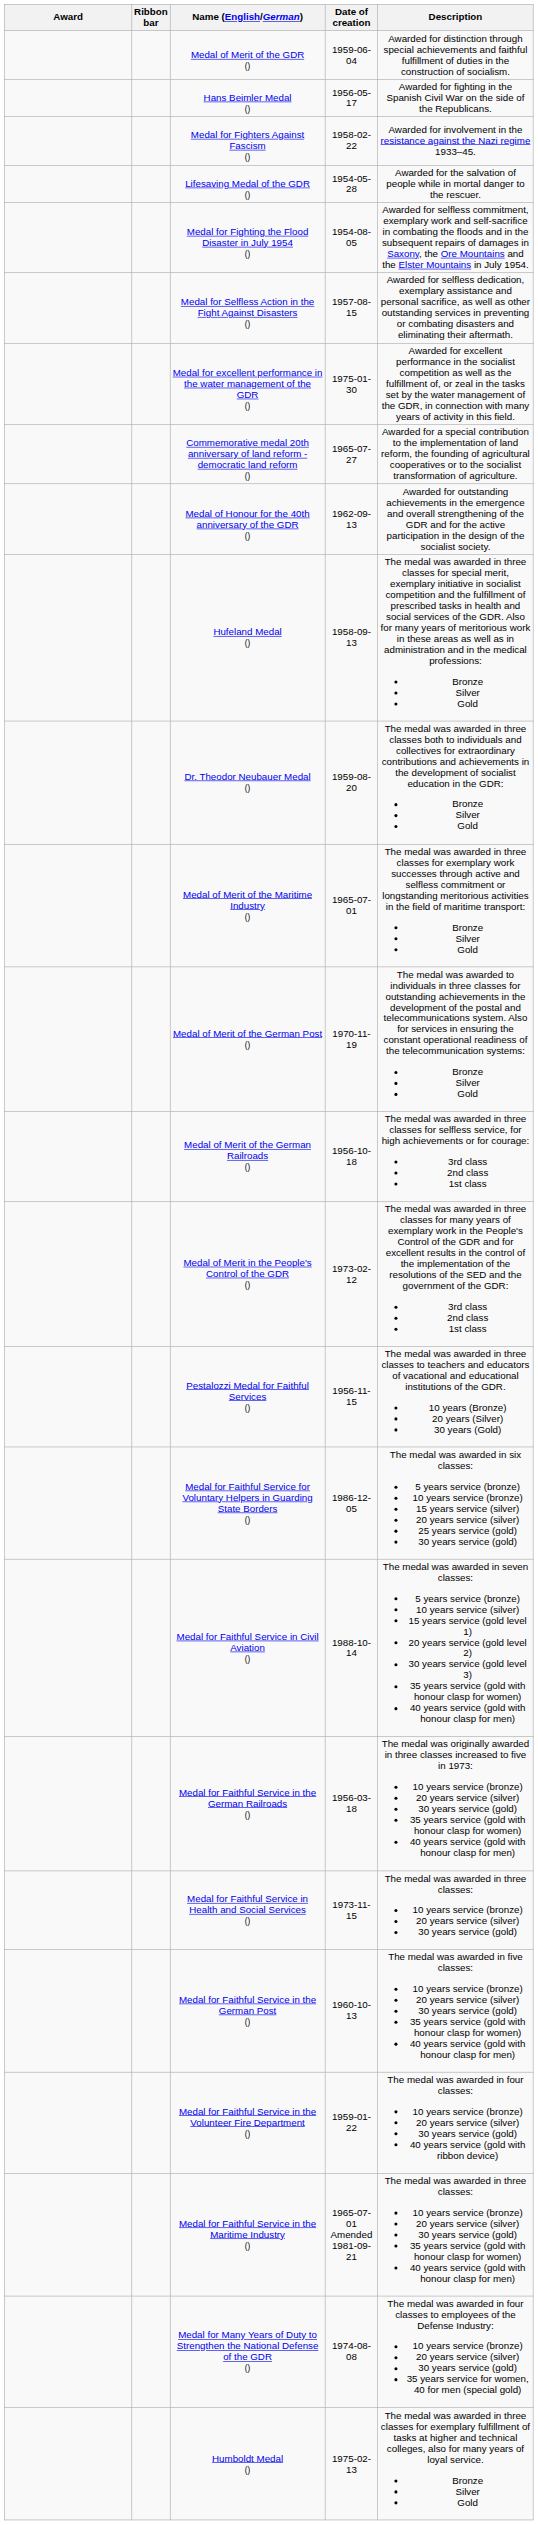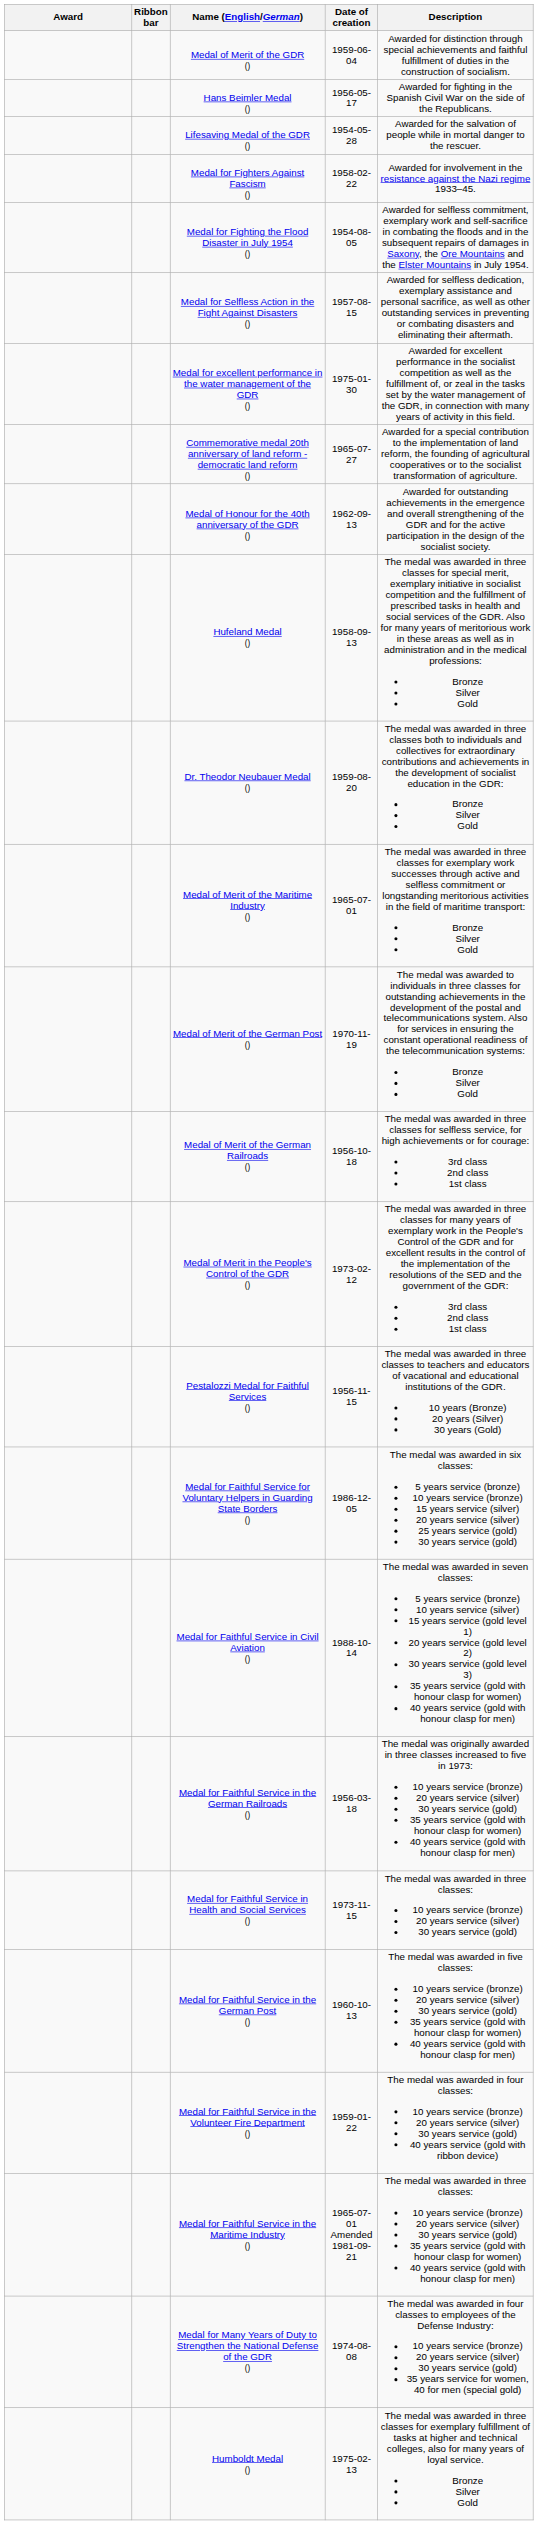rows swapped: (248, 146) <-> (248, 189)
